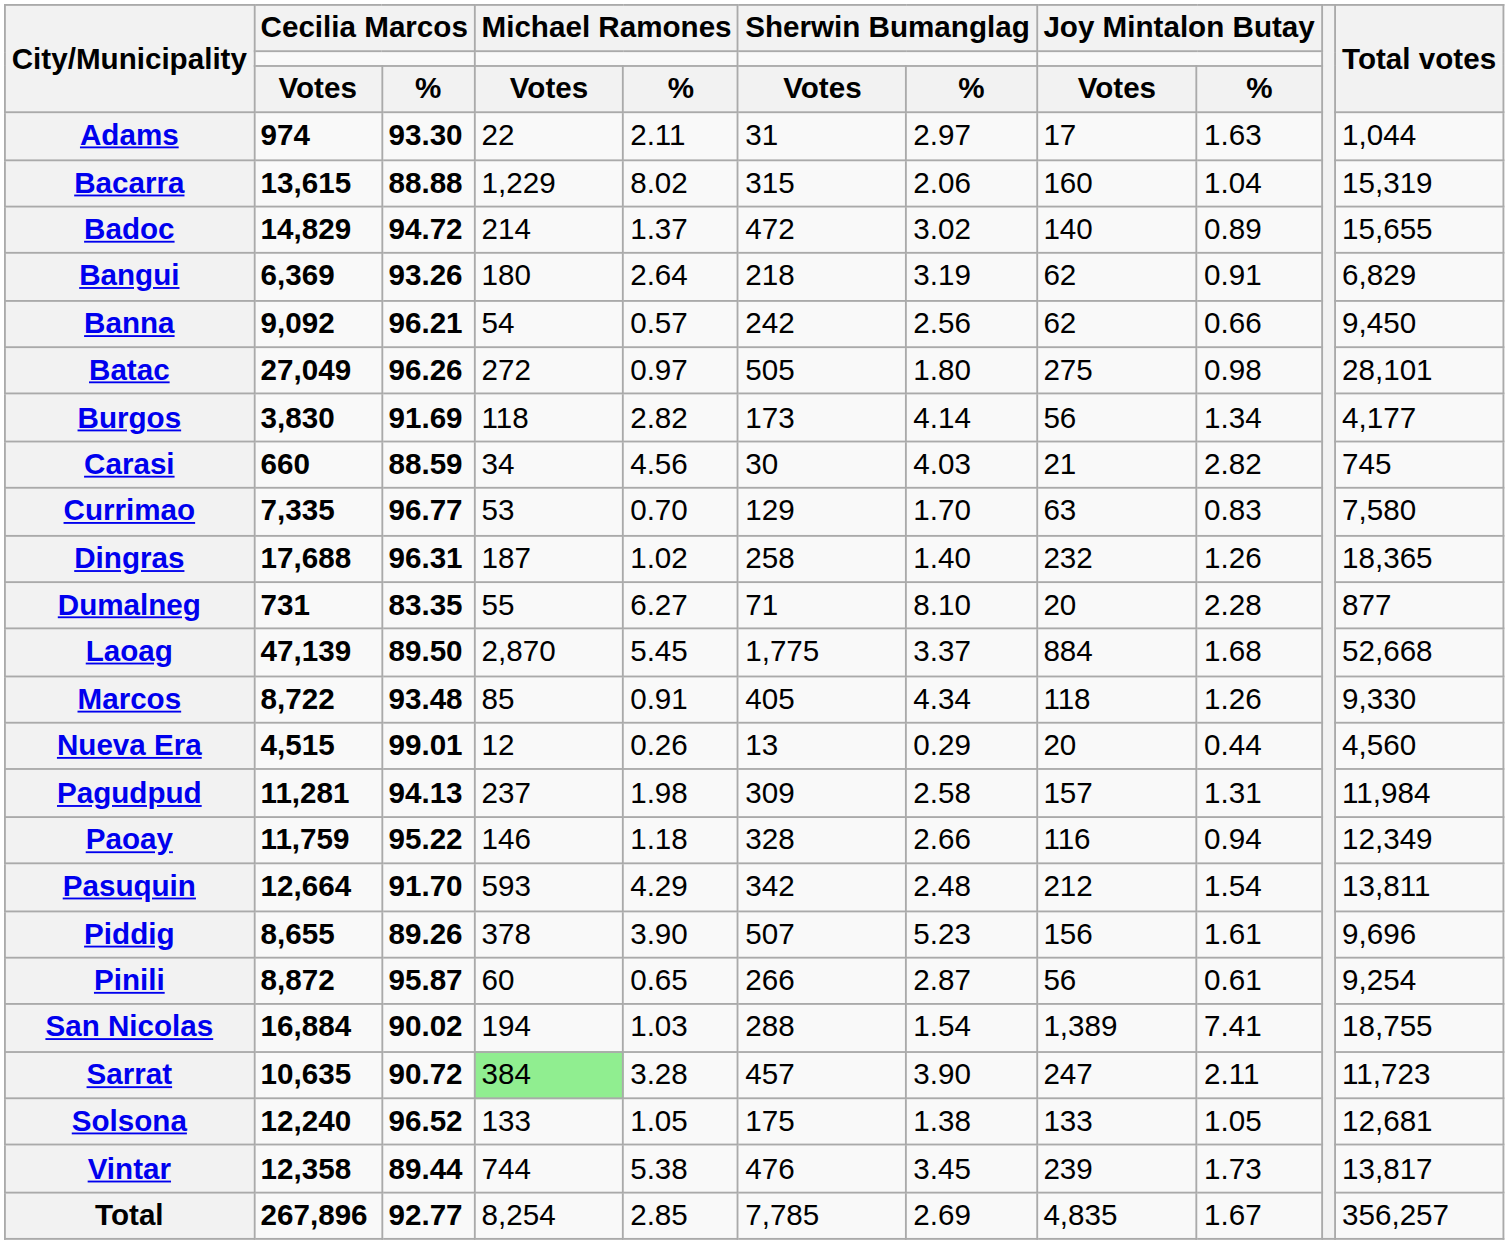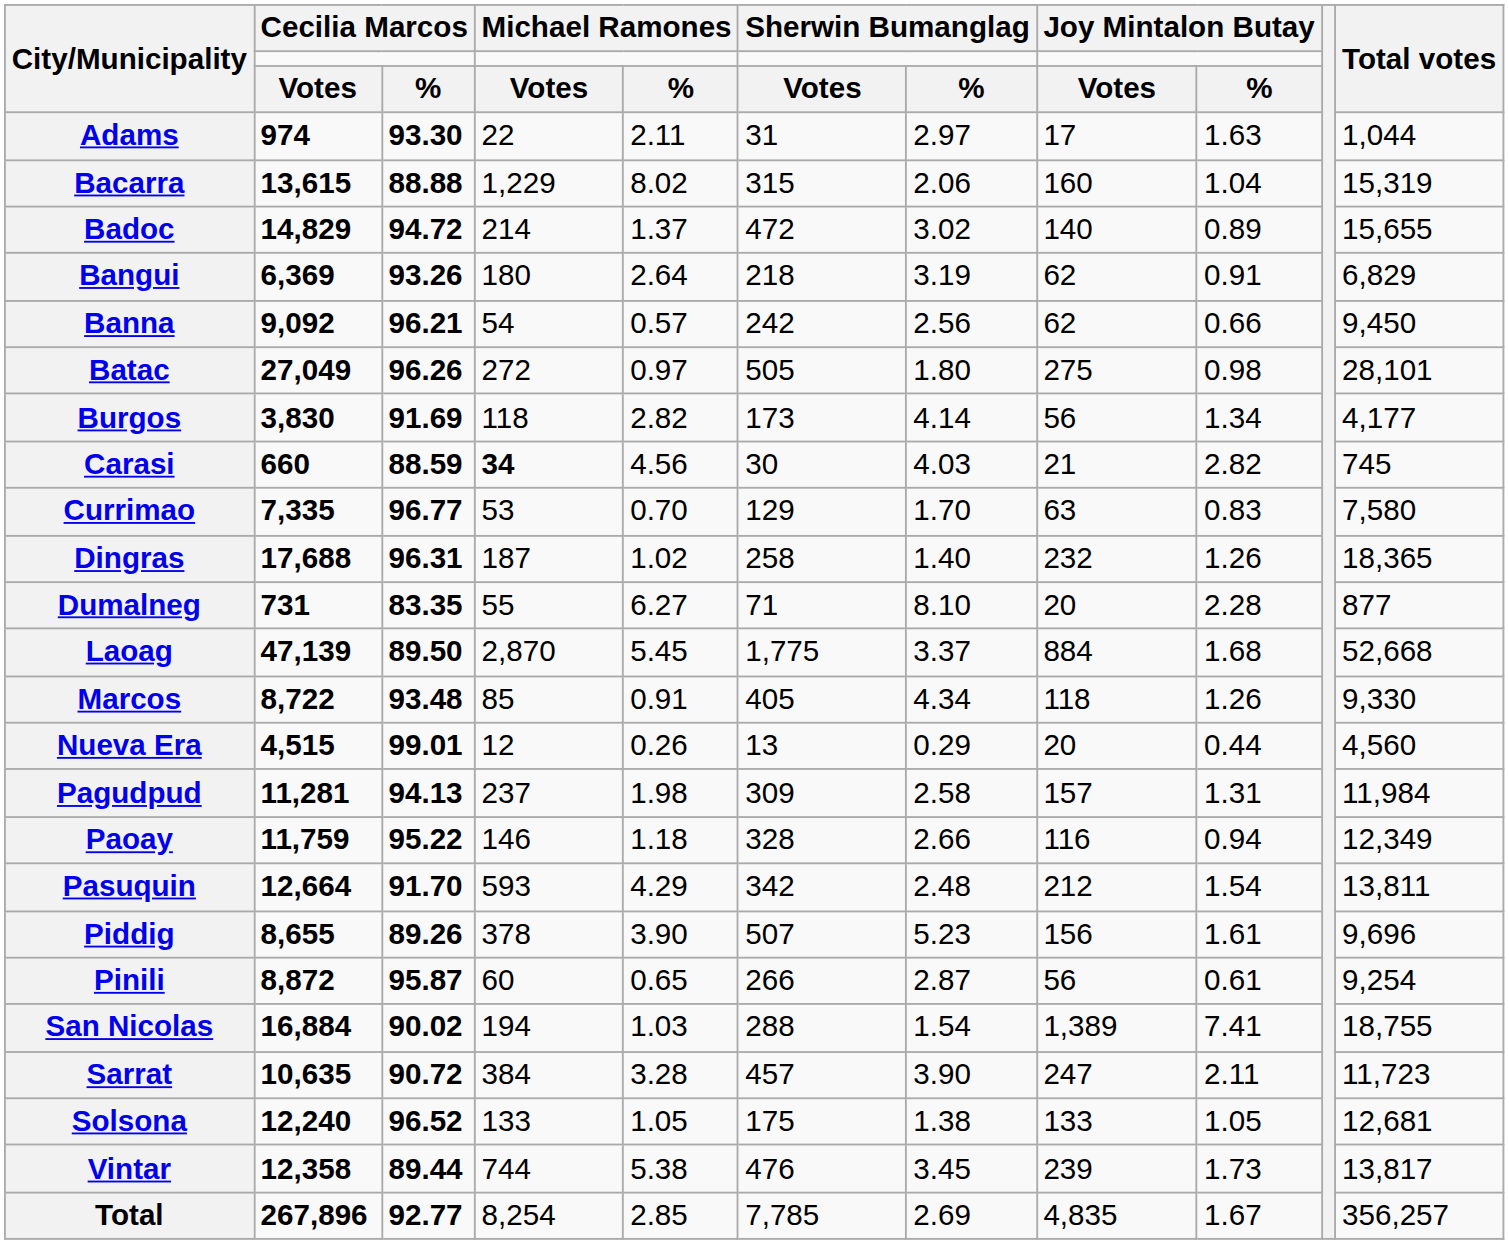(498, 464) normal -> (498, 464) bold
(506, 1074) lightgreen background -> (506, 1074) no background
